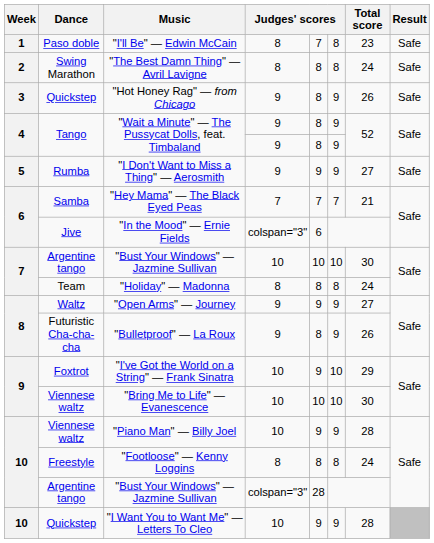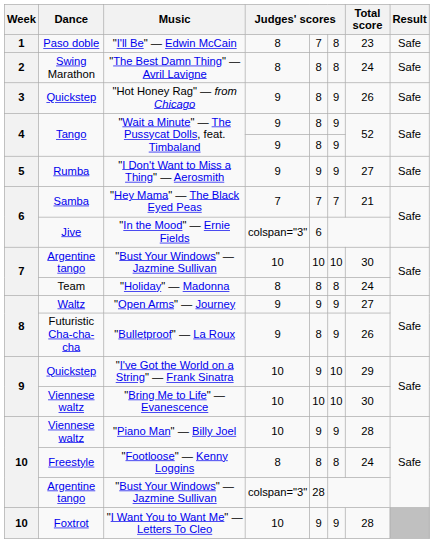(71, 371) Foxtrot -> (71, 371) Quickstep
(71, 523) Quickstep -> (71, 523) Foxtrot
